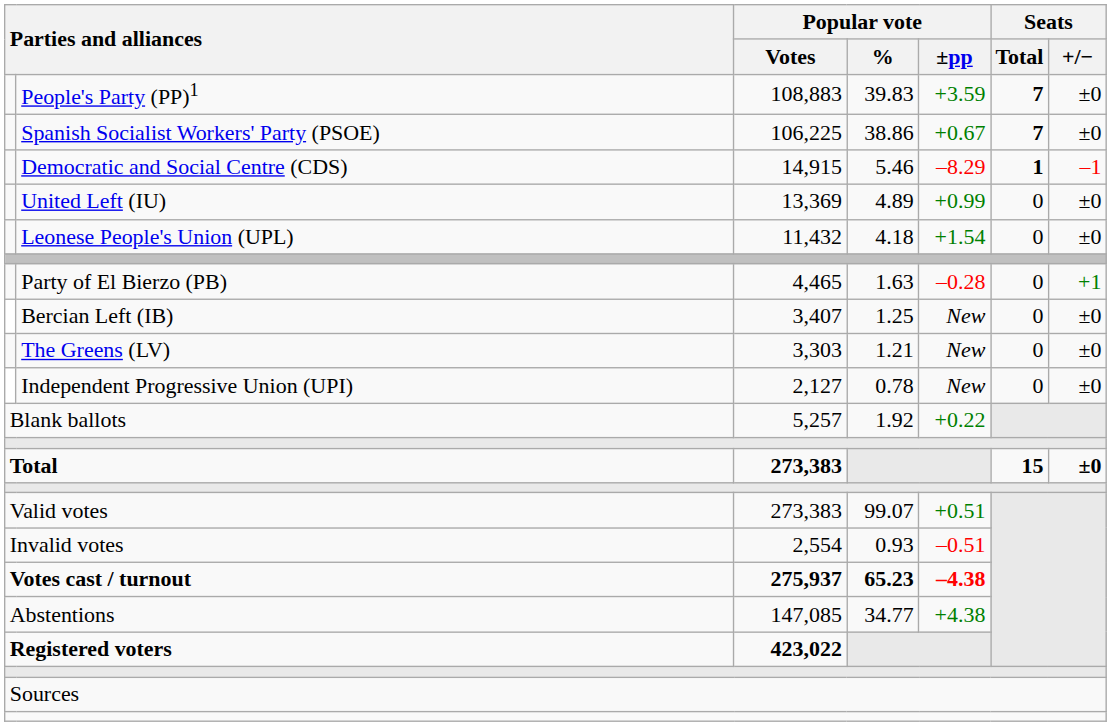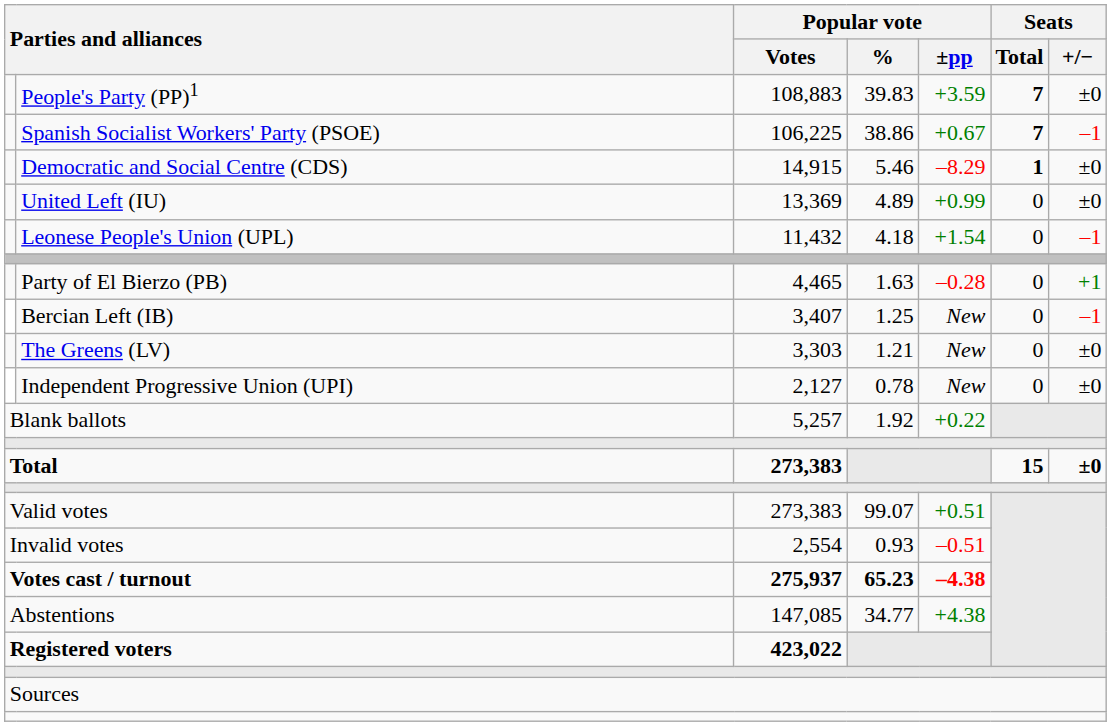(1090, 132) ±0 -> (1090, 132) –1
(1090, 166) –1 -> (1090, 166) ±0
(1090, 236) ±0 -> (1090, 236) –1
(1090, 316) ±0 -> (1090, 316) –1
